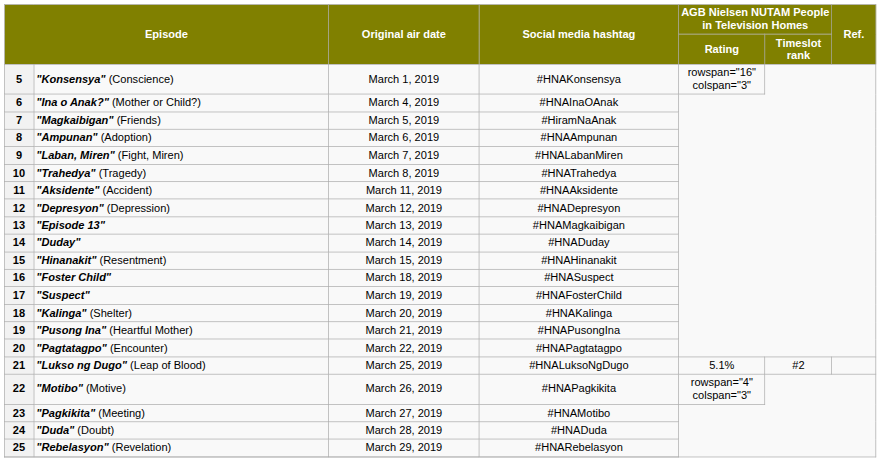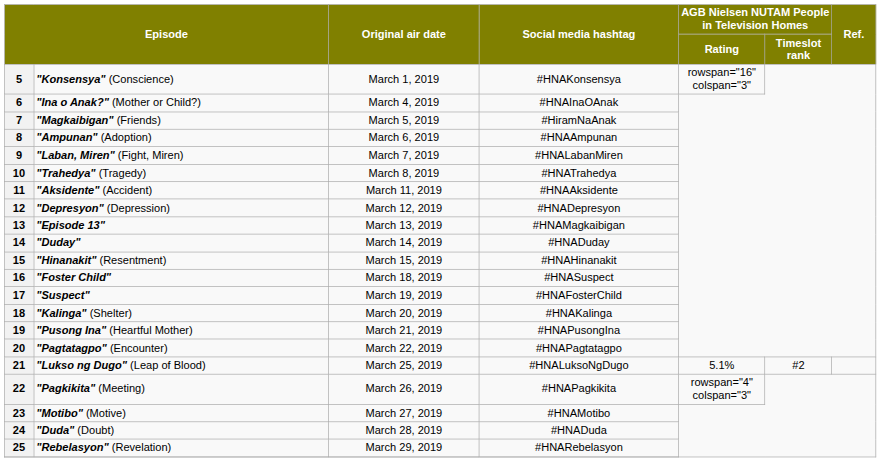(81, 389) "Motibo" (Motive) -> (91, 389) "Pagkikita" (Meeting)
(91, 413) "Pagkikita" (Meeting) -> (81, 413) "Motibo" (Motive)
